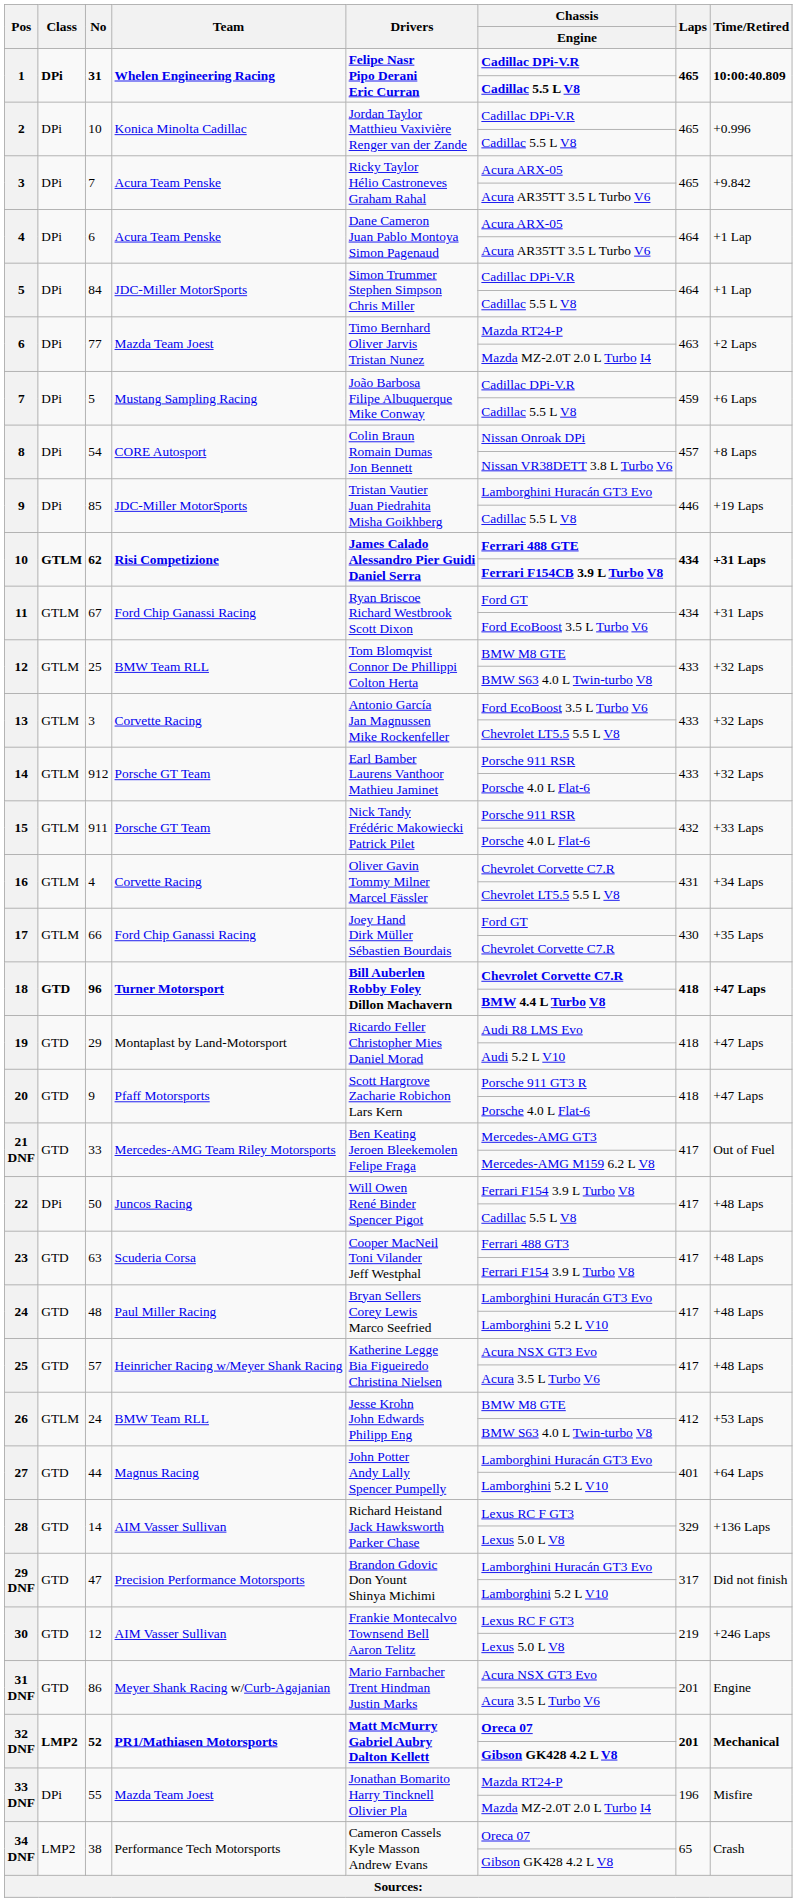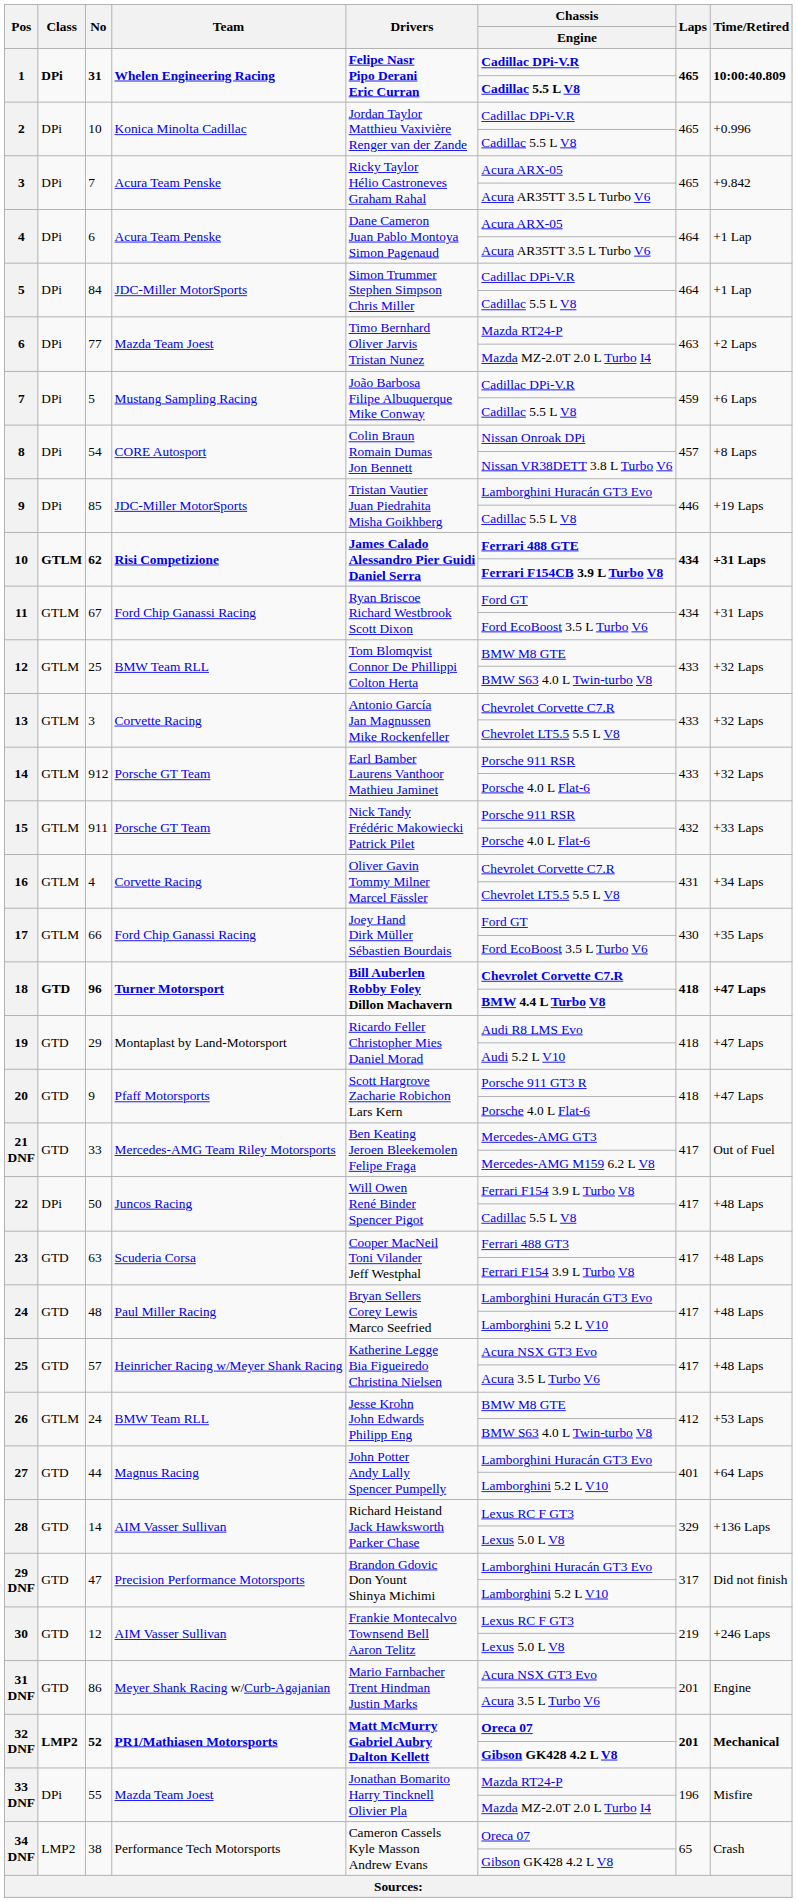(565, 707) Ford EcoBoost 3.5 L Turbo V6 -> (548, 707) Chevrolet Corvette C7.R
(548, 948) Chevrolet Corvette C7.R -> (565, 948) Ford EcoBoost 3.5 L Turbo V6
